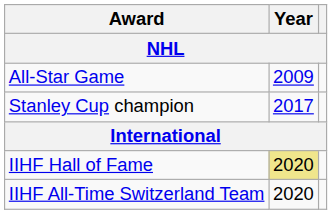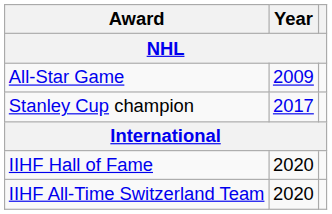(293, 164) khaki background -> (293, 164) no background
